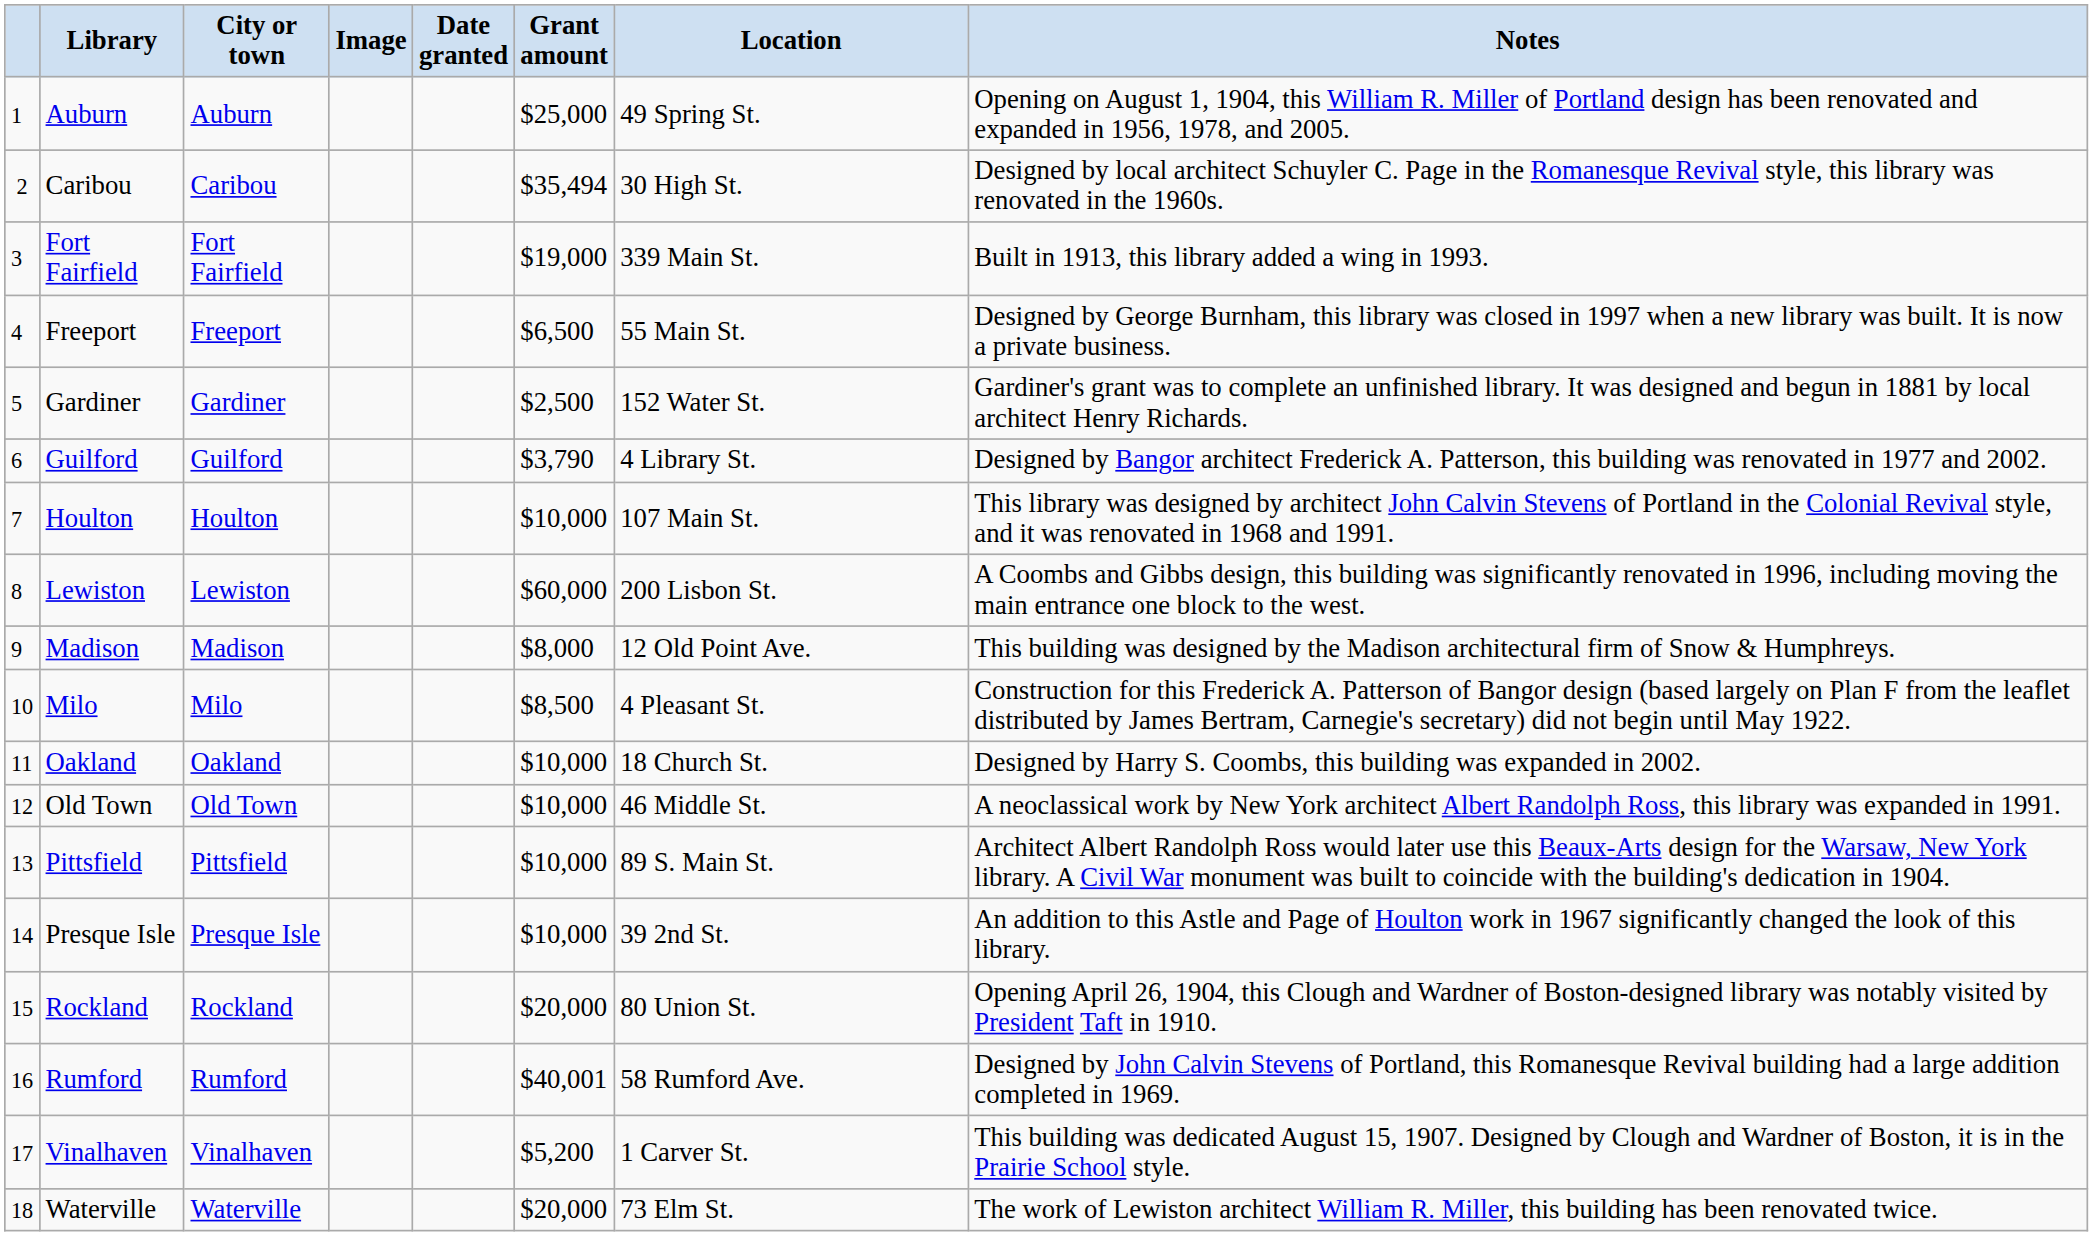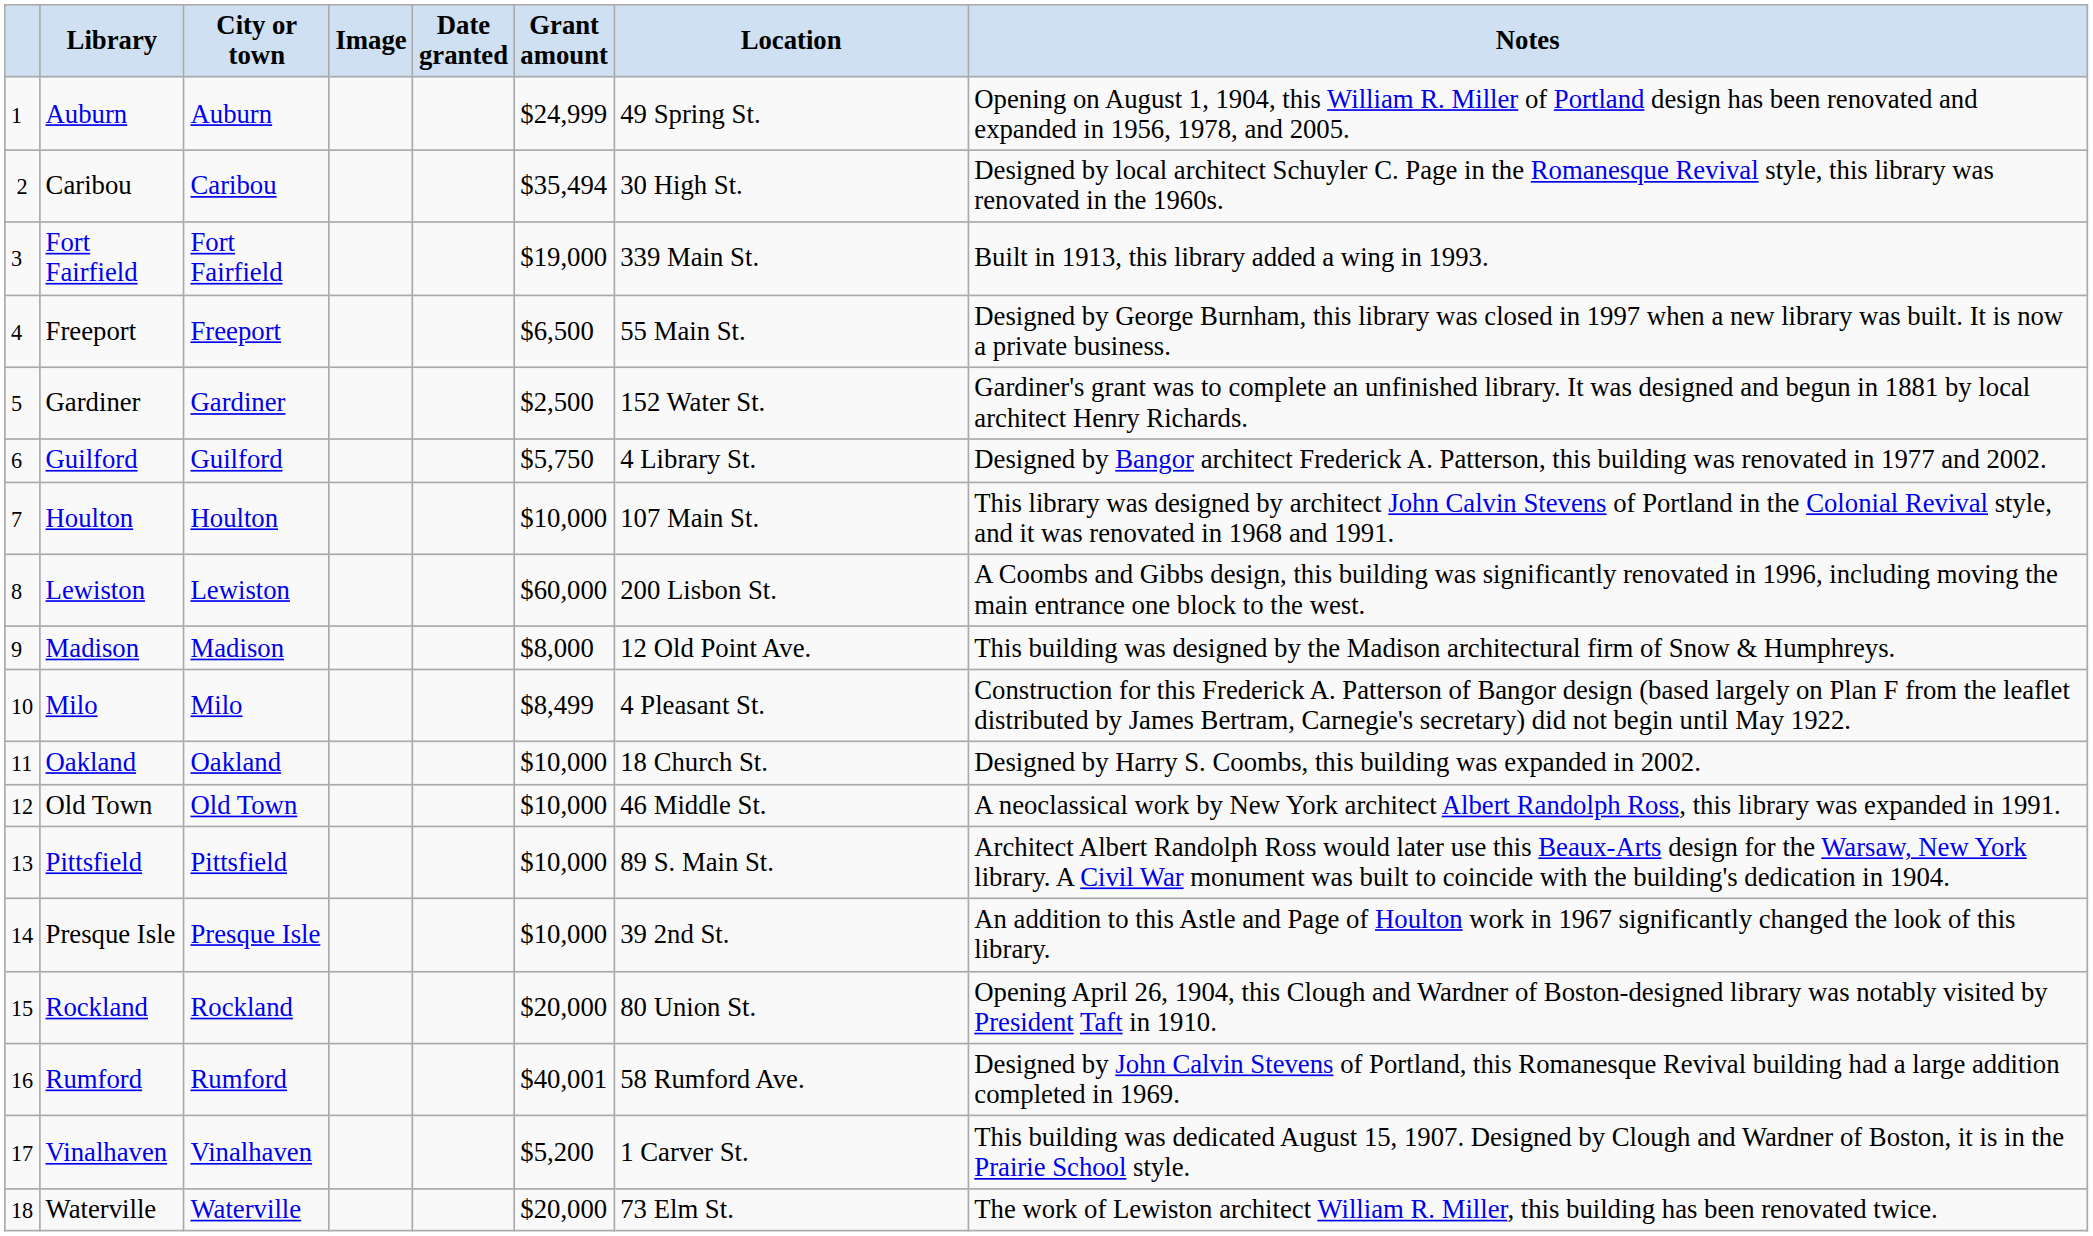(564, 113) $25,000 -> (564, 113) $24,999
(557, 460) $3,790 -> (557, 460) $5,750
(557, 704) $8,500 -> (557, 704) $8,499
